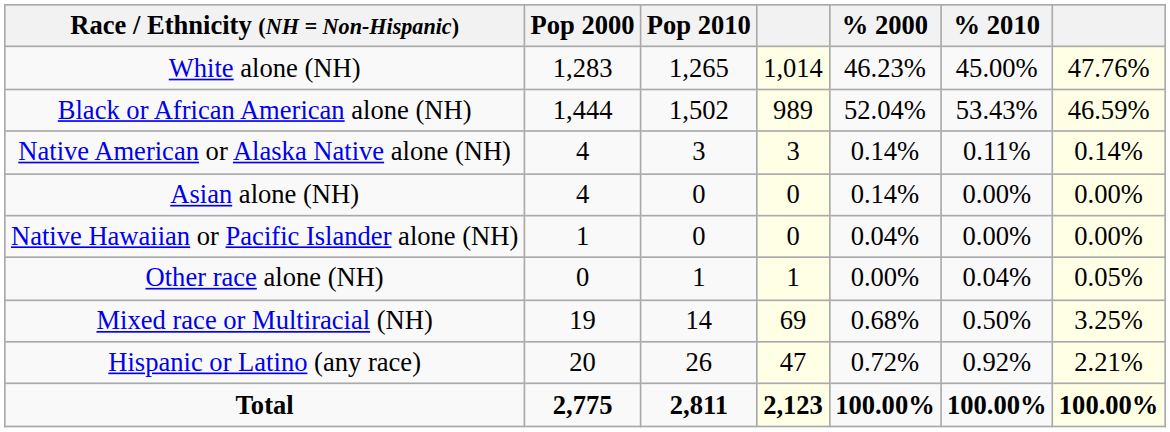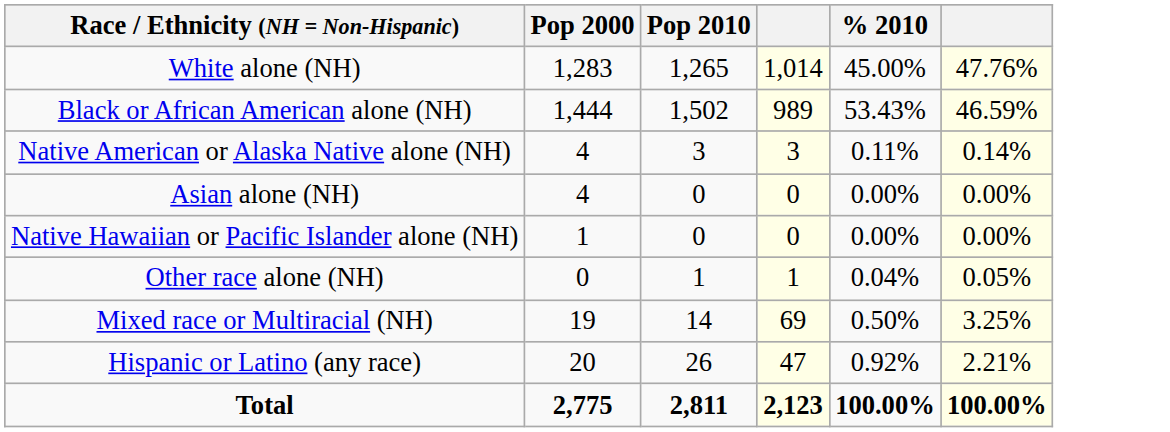- column: (885, 25)
